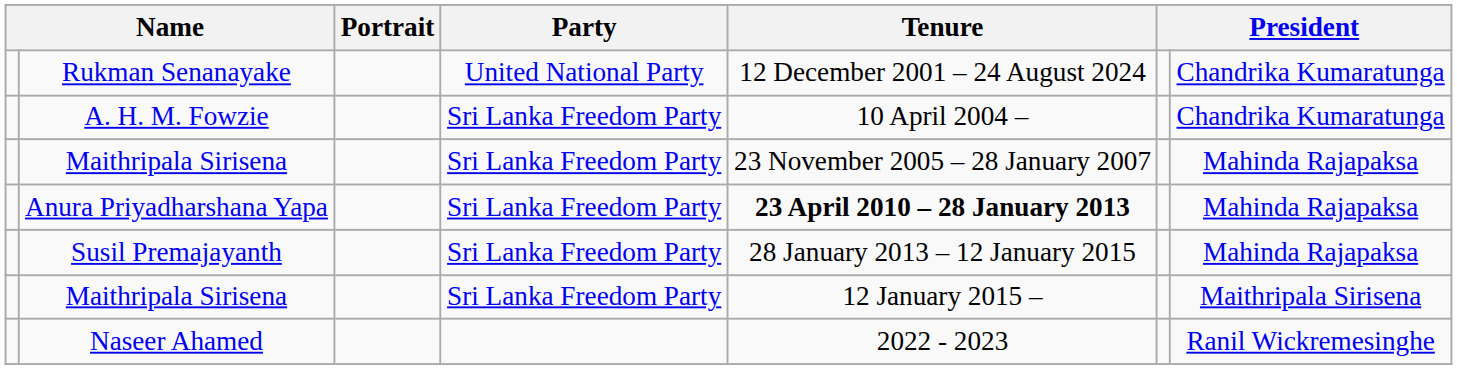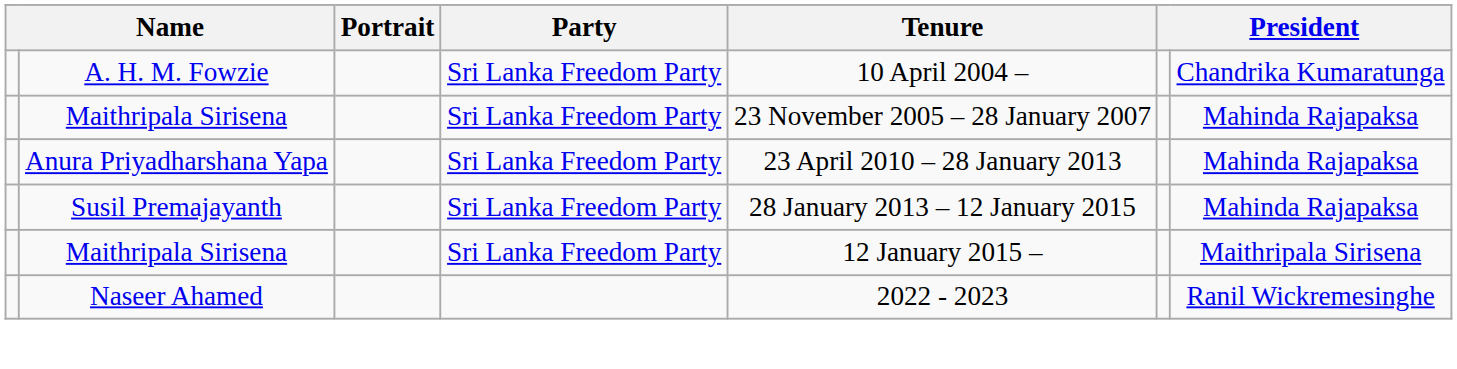- row: (176, 72)
(943, 206) bold -> (943, 161) normal
